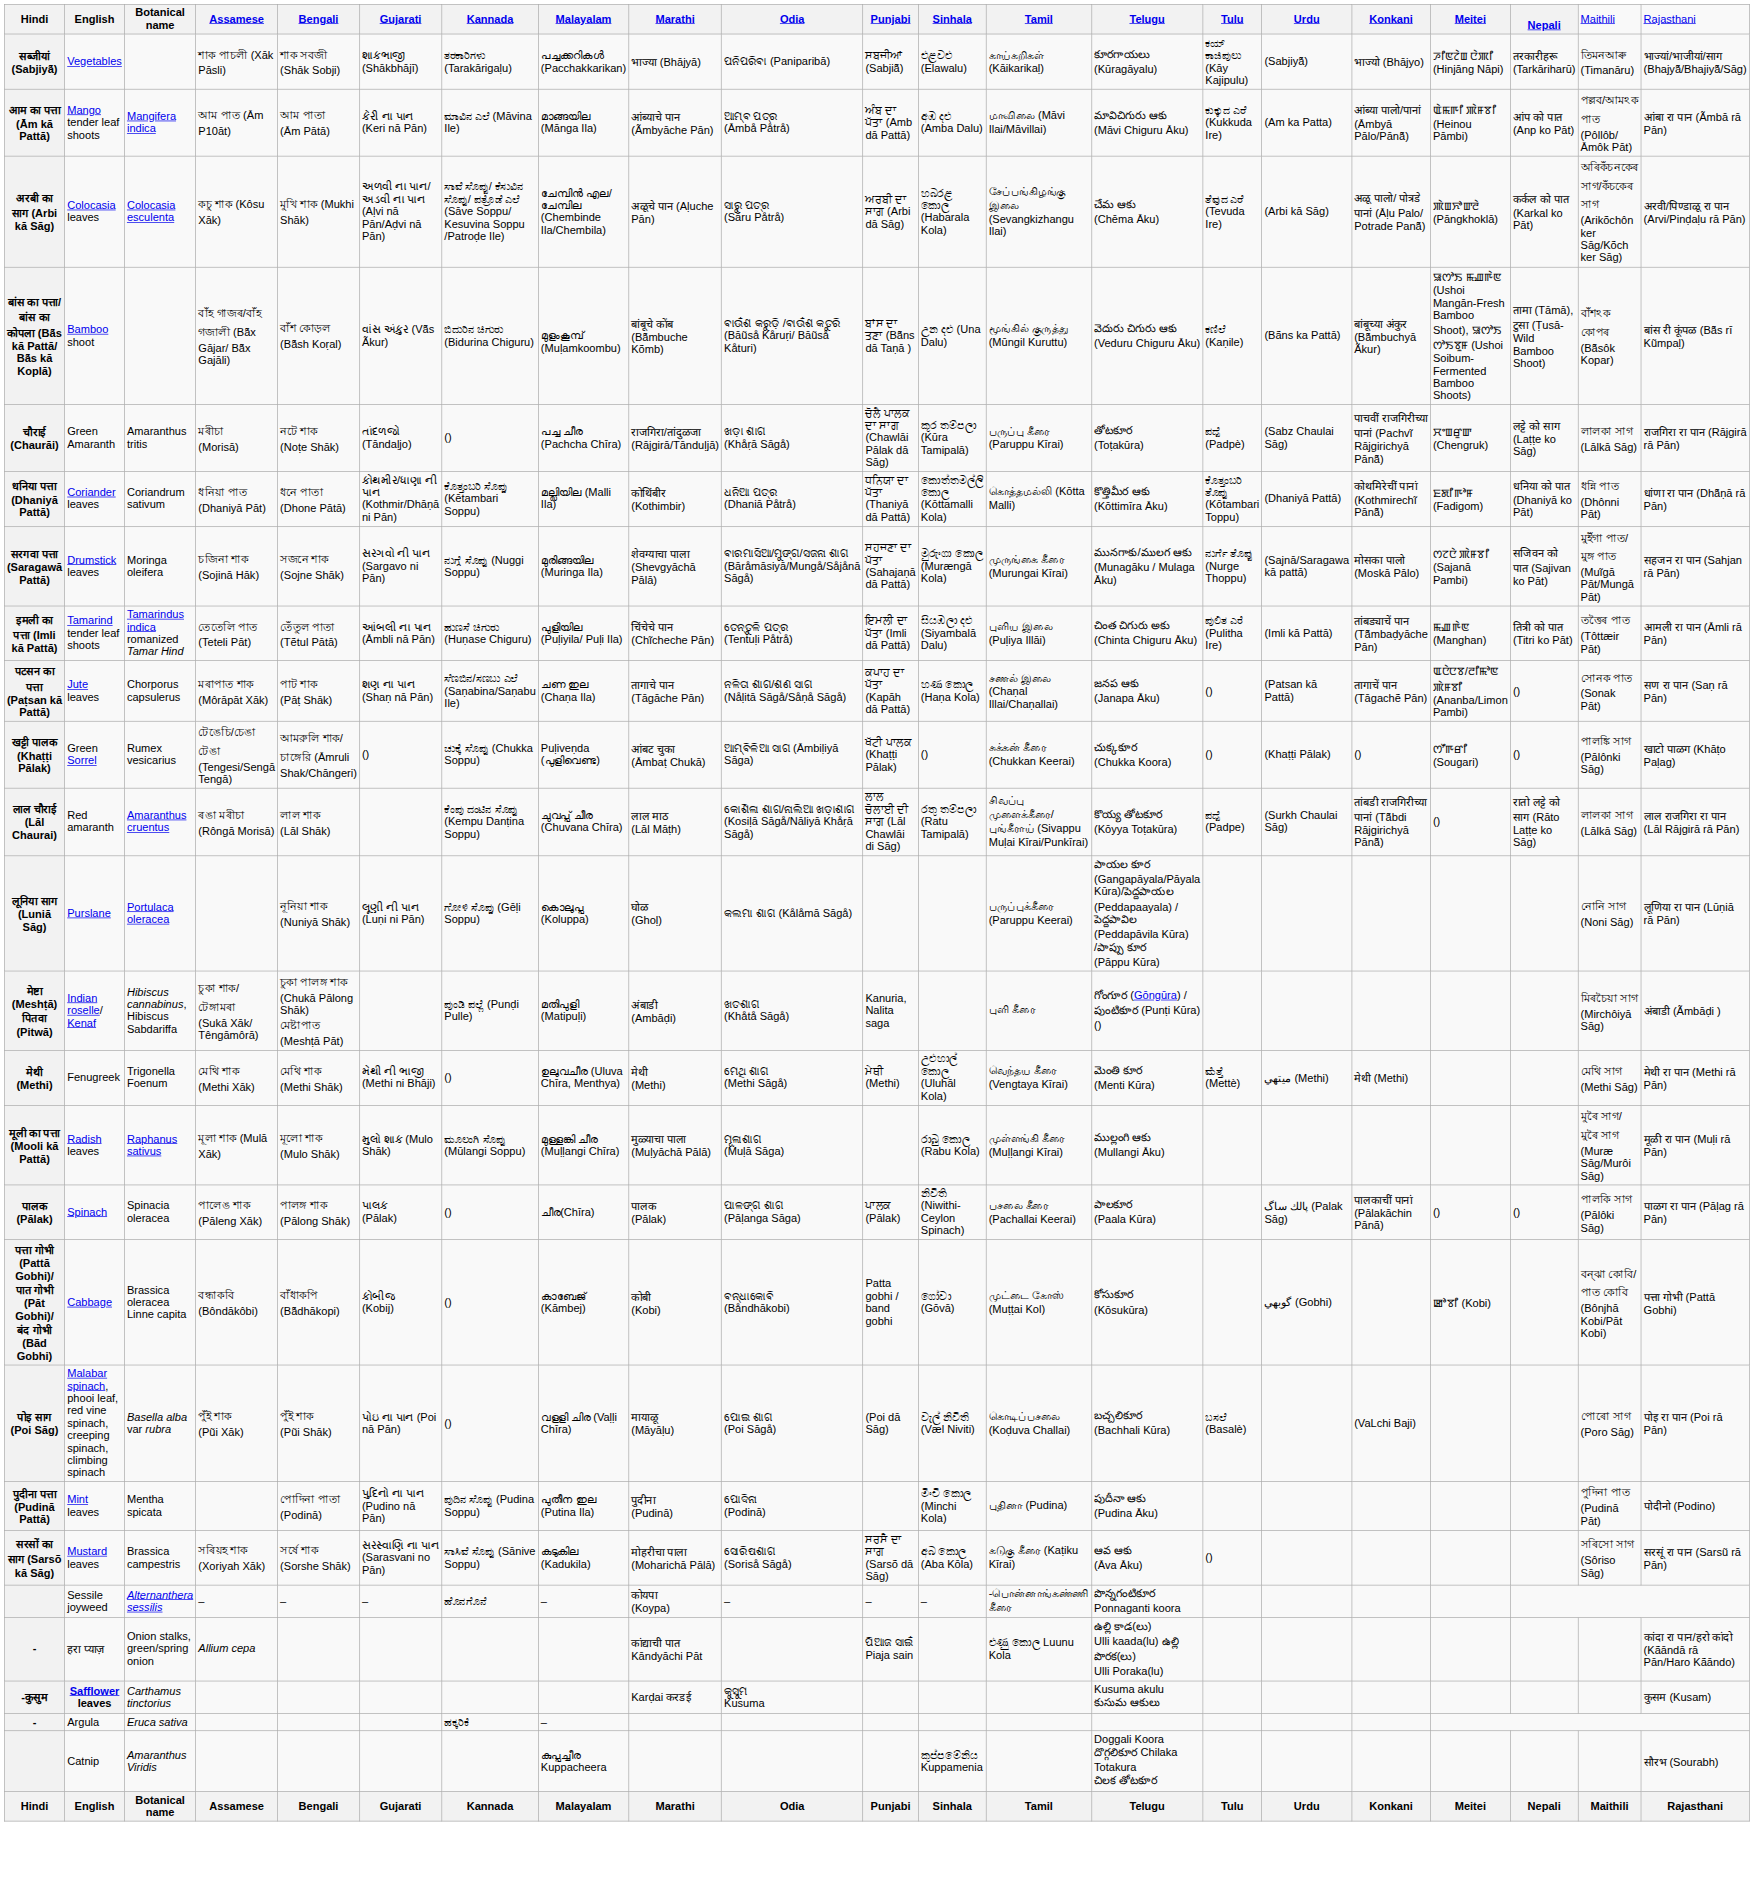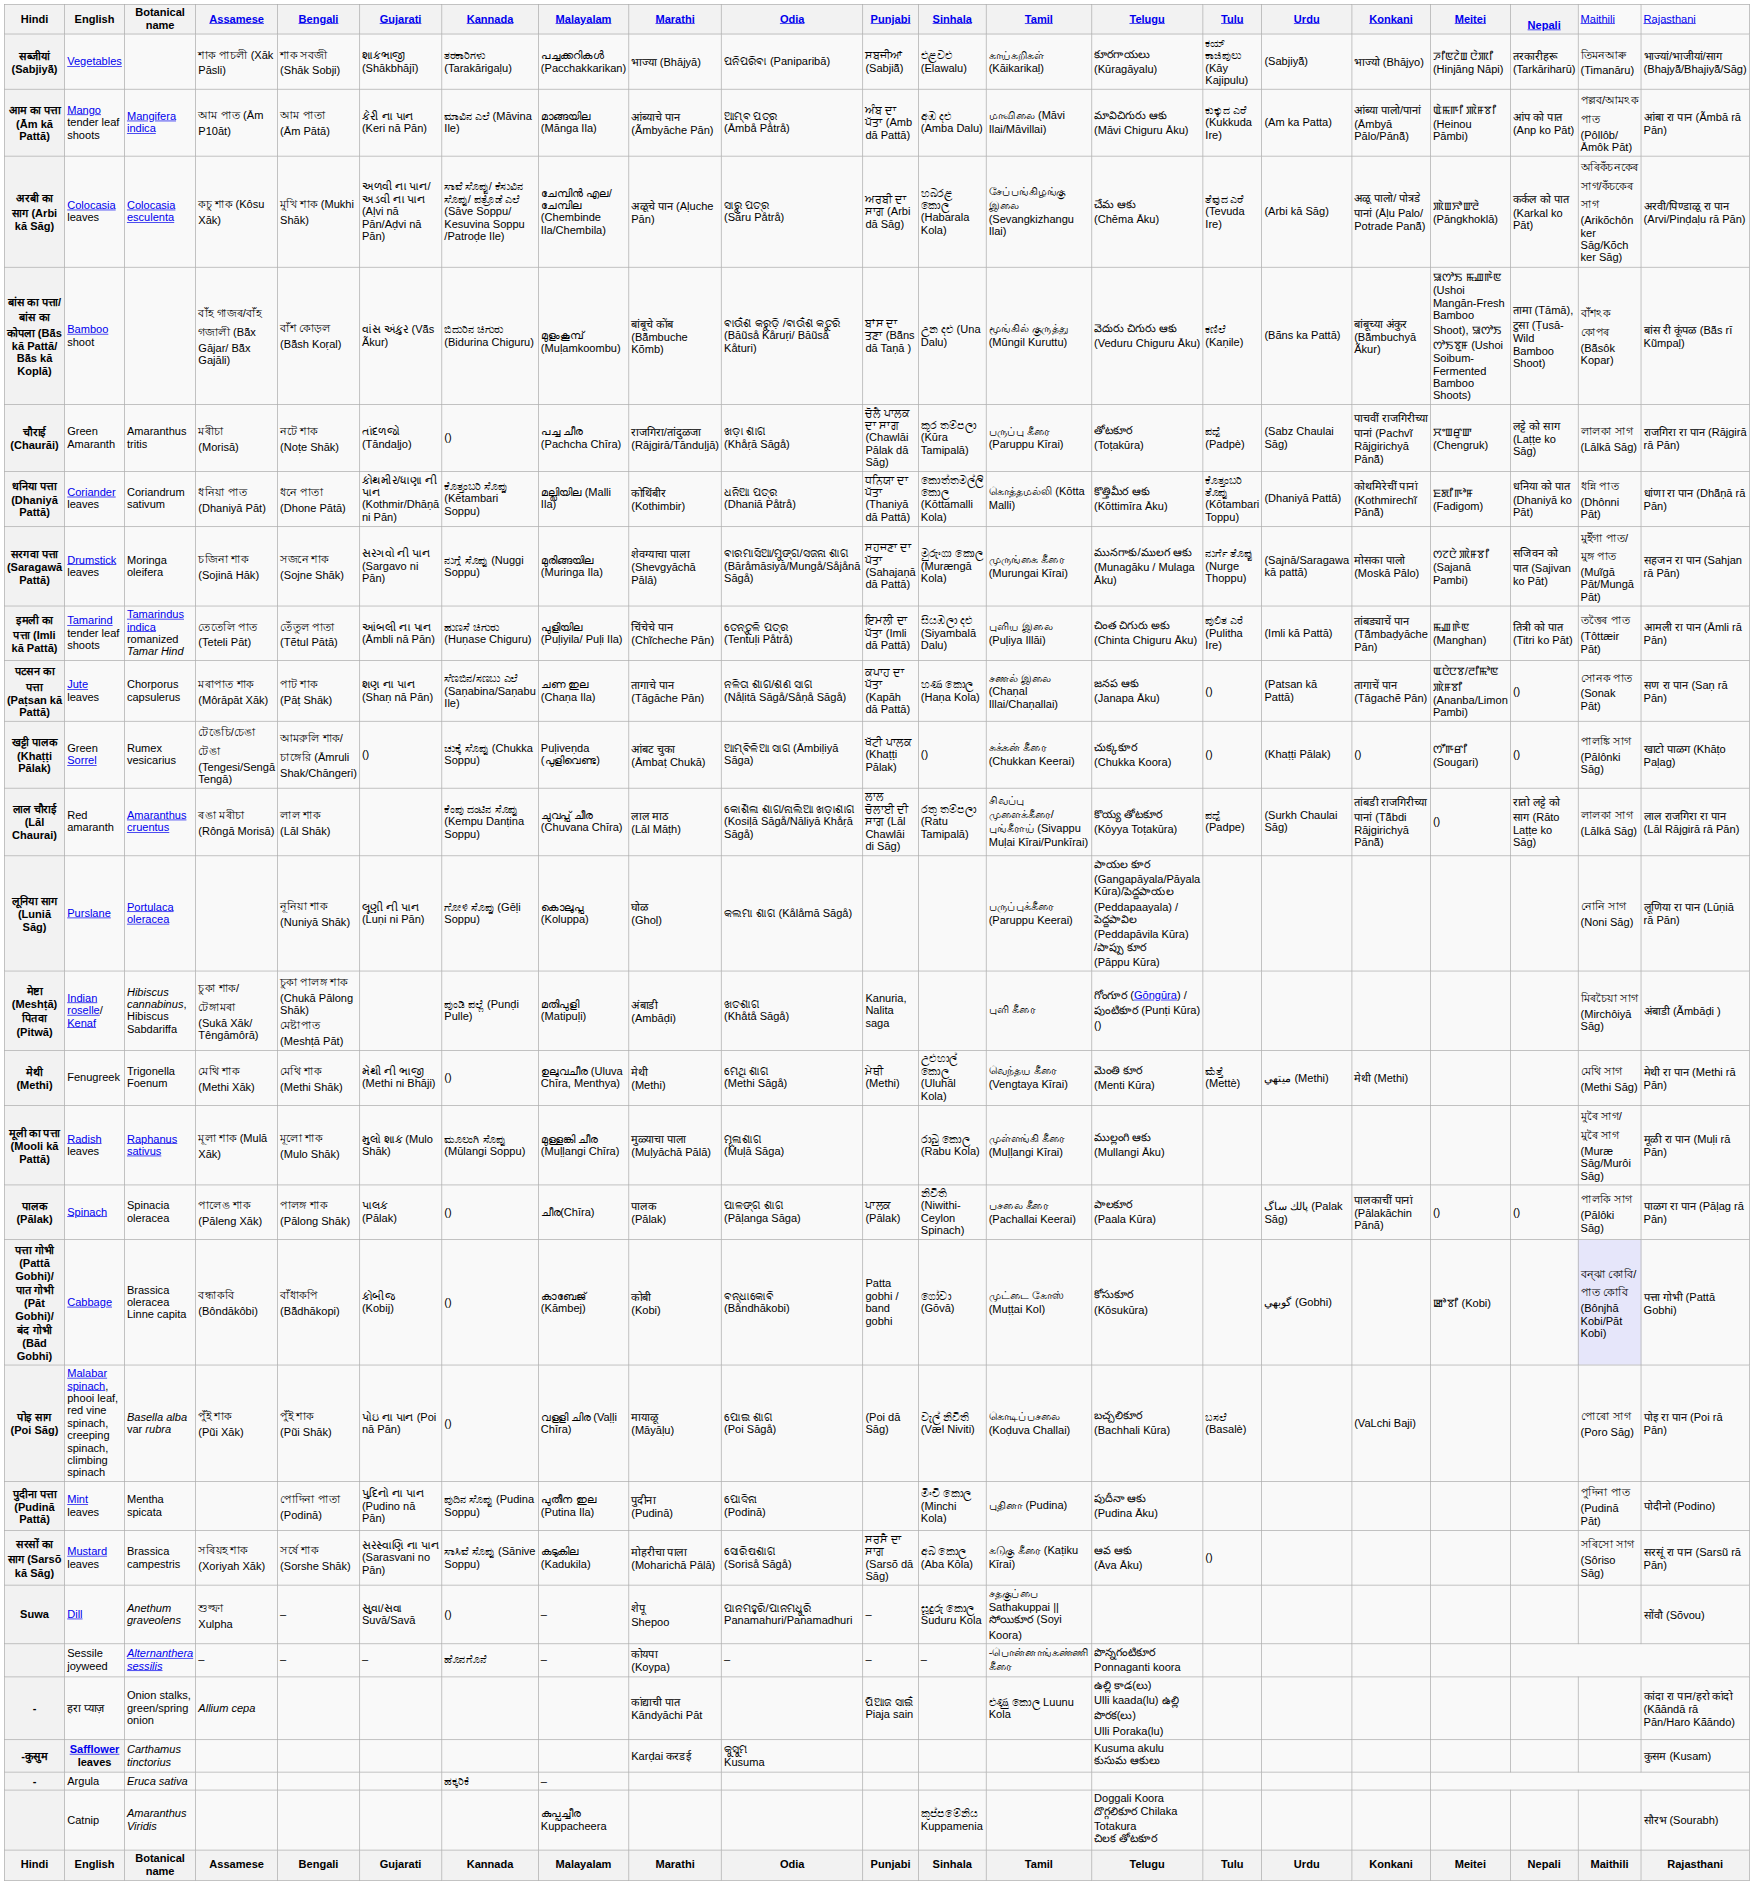(1608, 1303) no background -> (1608, 1303) lavender background
+ row: (75, 1614)
